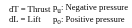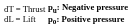(90, 14) normal -> (88, 14) bold
